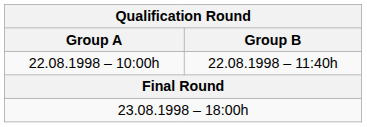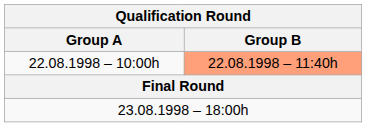(273, 62) no background -> (273, 62) lightsalmon background
